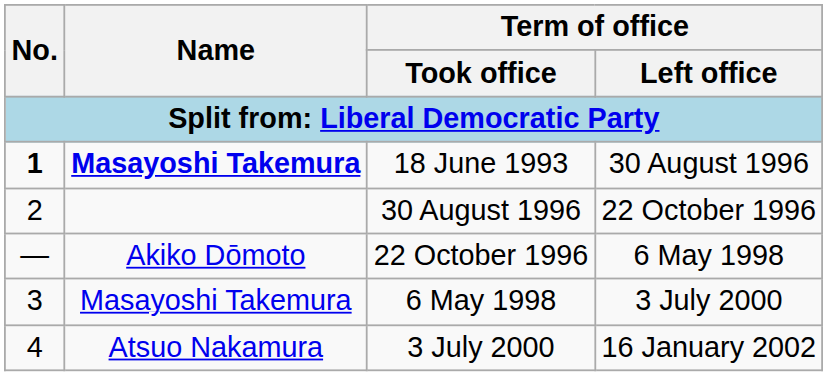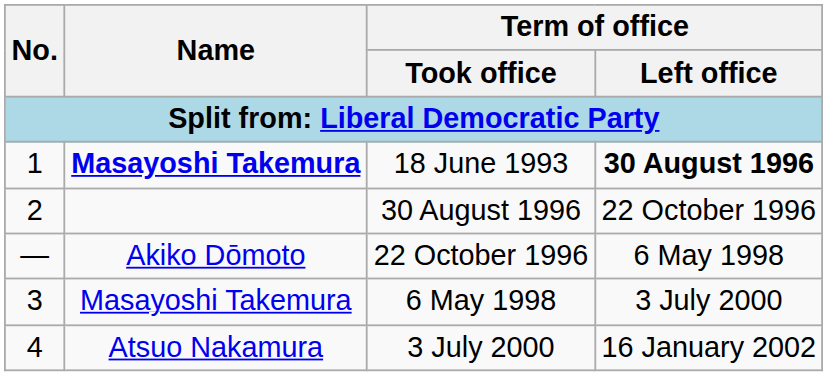(35, 164) bold -> (35, 164) normal
(709, 164) normal -> (709, 164) bold
